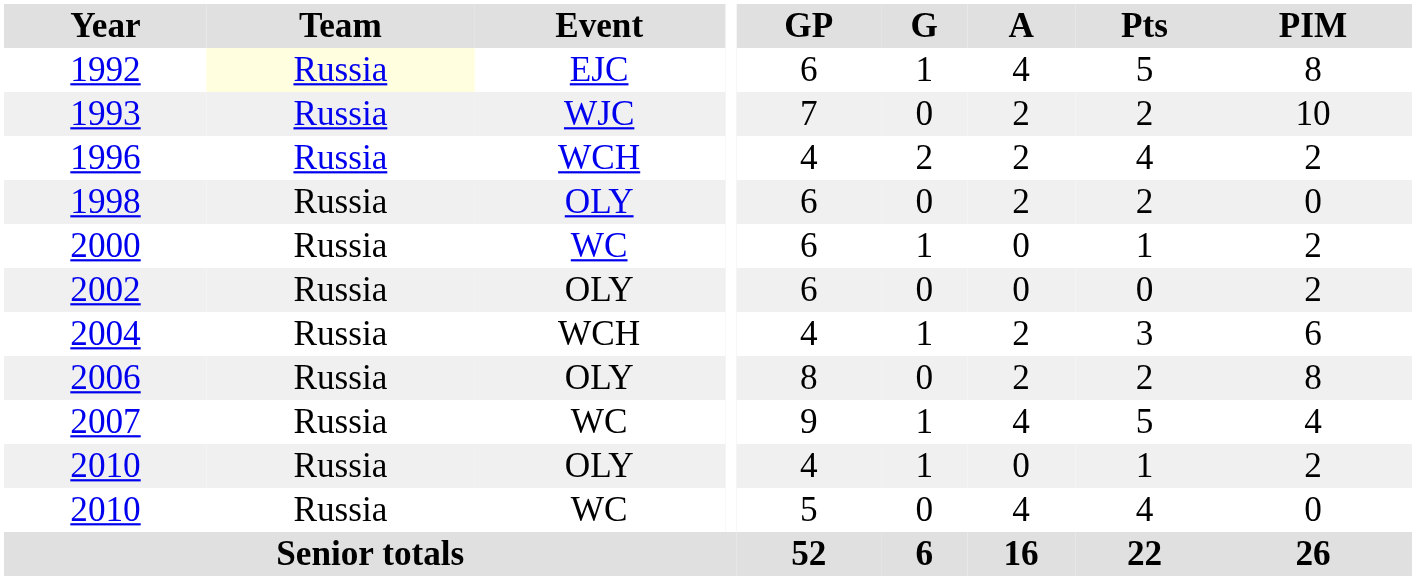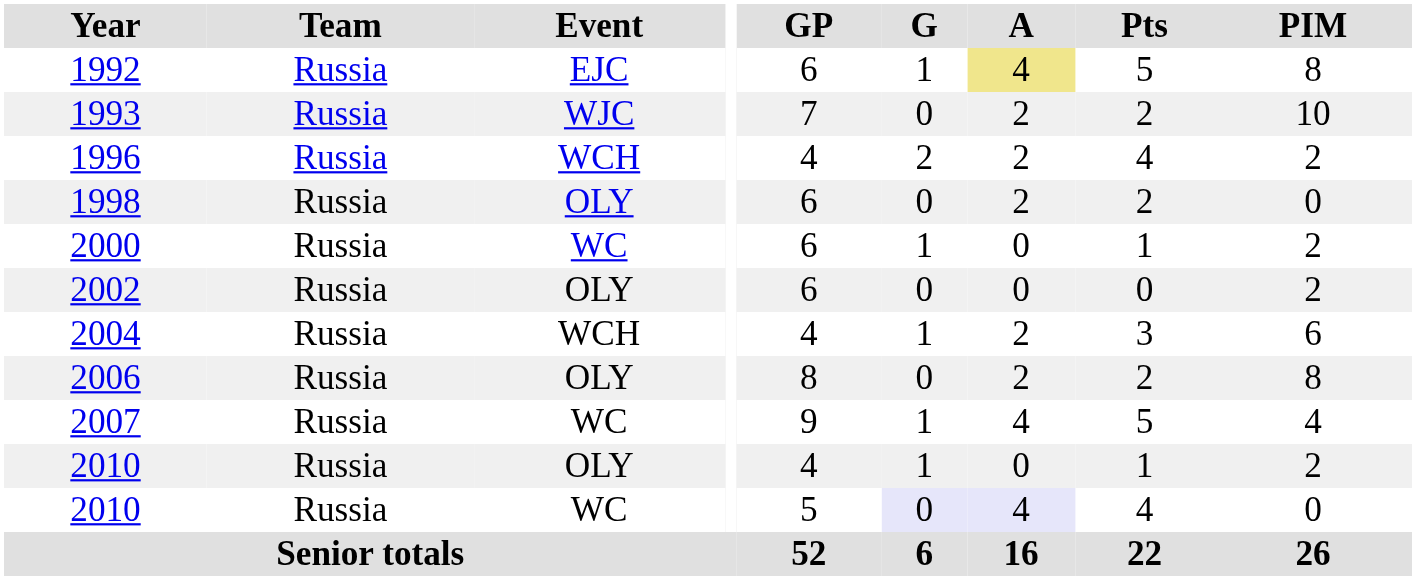(340, 69) lightyellow background -> (340, 69) no background
(1021, 69) no background -> (1021, 69) khaki background
(924, 509) no background -> (924, 509) lavender background
(1021, 509) no background -> (1021, 509) lavender background
